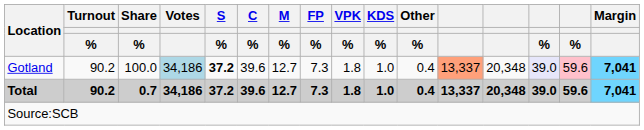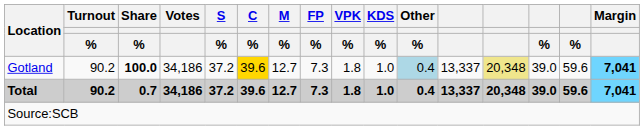(141, 68) normal -> (141, 68) bold
(183, 68) lightblue background -> (183, 68) no background
(221, 68) bold -> (221, 68) normal
(253, 68) no background -> (253, 68) gold background
(426, 68) no background -> (426, 68) lightblue background
(460, 68) lightsalmon background -> (460, 68) no background
(506, 68) no background -> (506, 68) khaki background
(544, 68) lavender background -> (544, 68) no background
(575, 68) pink background -> (575, 68) no background
